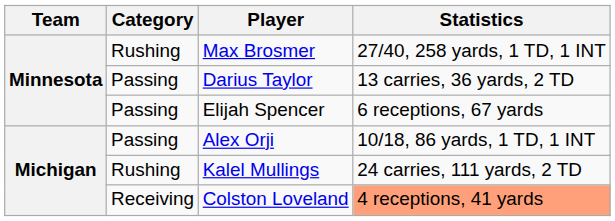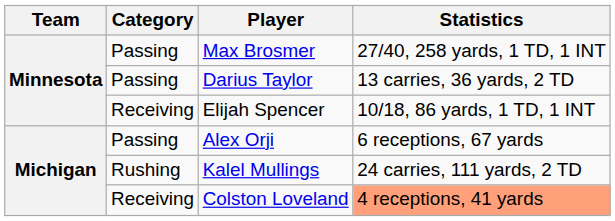(146, 50) Rushing -> (145, 50) Passing
(145, 110) Passing -> (153, 110) Receiving
(450, 110) 6 receptions, 67 yards -> (476, 110) 10/18, 86 yards, 1 TD, 1 INT
(476, 140) 10/18, 86 yards, 1 TD, 1 INT -> (450, 140) 6 receptions, 67 yards
